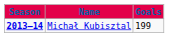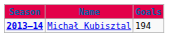(143, 26) 199 -> (143, 26) 194
